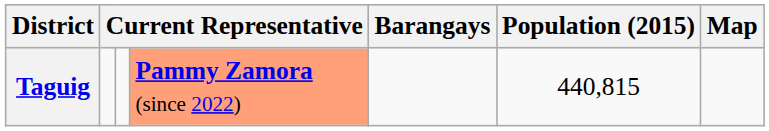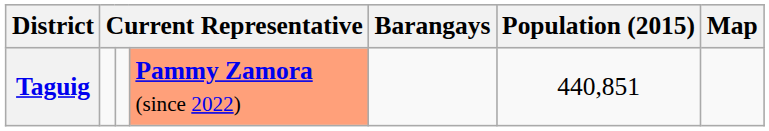(599, 86) 440,815 -> (599, 86) 440,851
